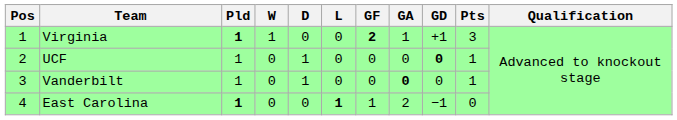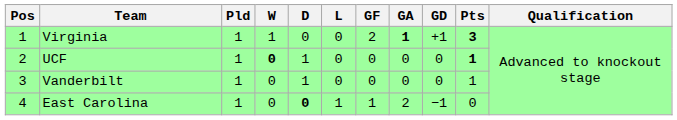(238, 38) bold -> (238, 38) normal
(372, 38) bold -> (372, 38) normal
(406, 38) normal -> (406, 38) bold
(473, 38) normal -> (473, 38) bold
(272, 60) normal -> (272, 60) bold
(439, 60) bold -> (439, 60) normal
(473, 60) normal -> (473, 60) bold
(406, 82) bold -> (406, 82) normal
(238, 104) bold -> (238, 104) normal
(305, 104) normal -> (305, 104) bold
(339, 104) bold -> (339, 104) normal
